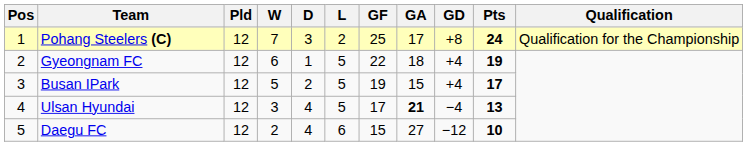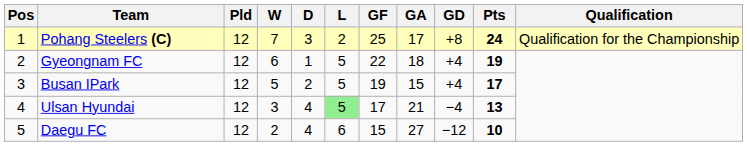(342, 107) no background -> (342, 107) lightgreen background
(416, 107) bold -> (416, 107) normal
